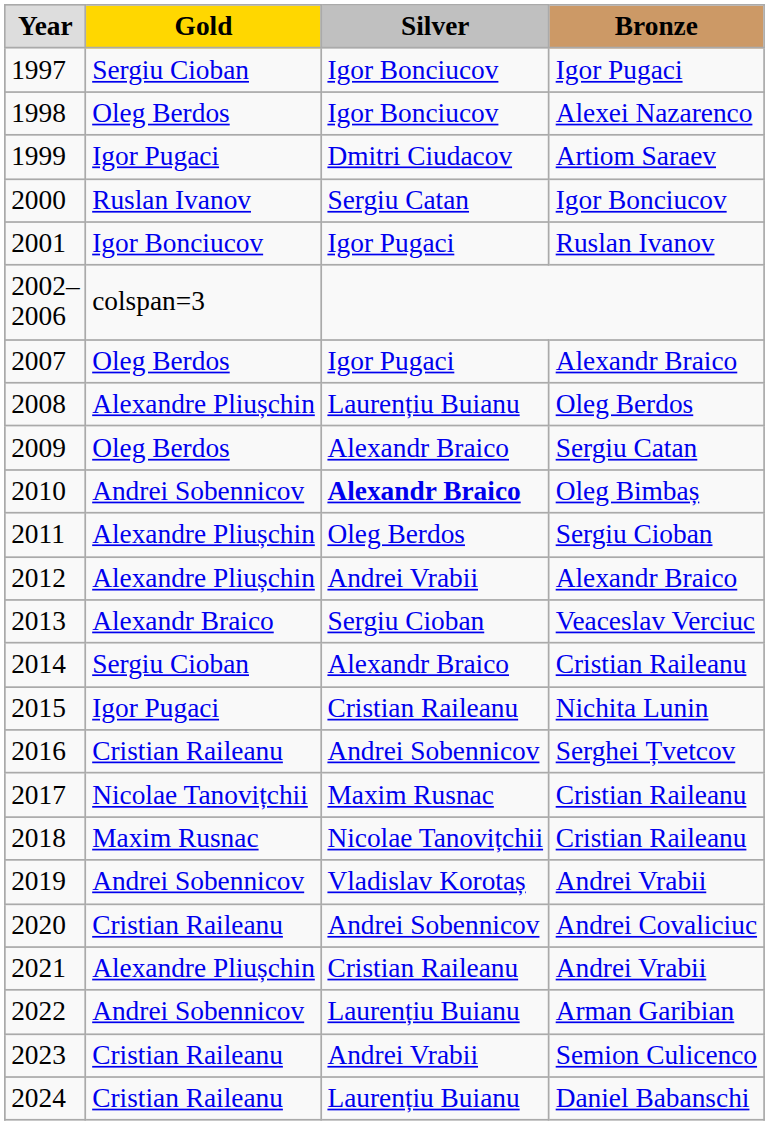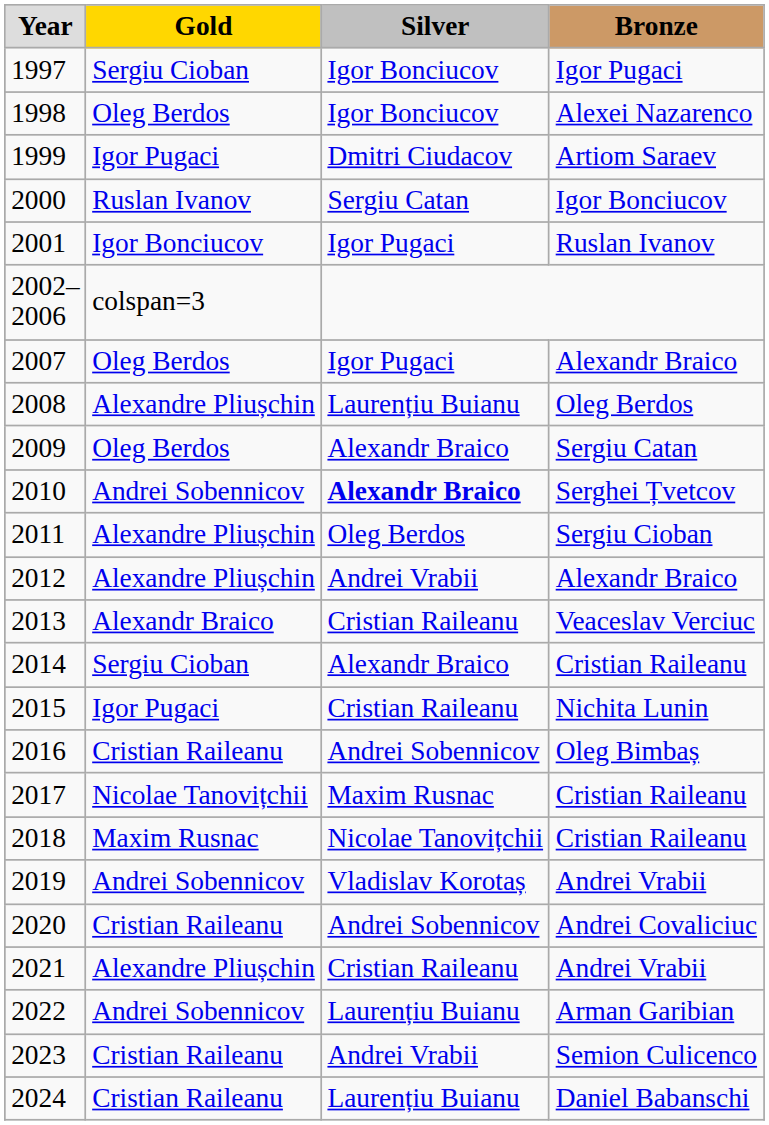(628, 490) Oleg Bimbaș -> (645, 490) Serghei Țvetcov
(406, 621) Sergiu Cioban -> (423, 621) Cristian Raileanu
(645, 751) Serghei Țvetcov -> (628, 751) Oleg Bimbaș
